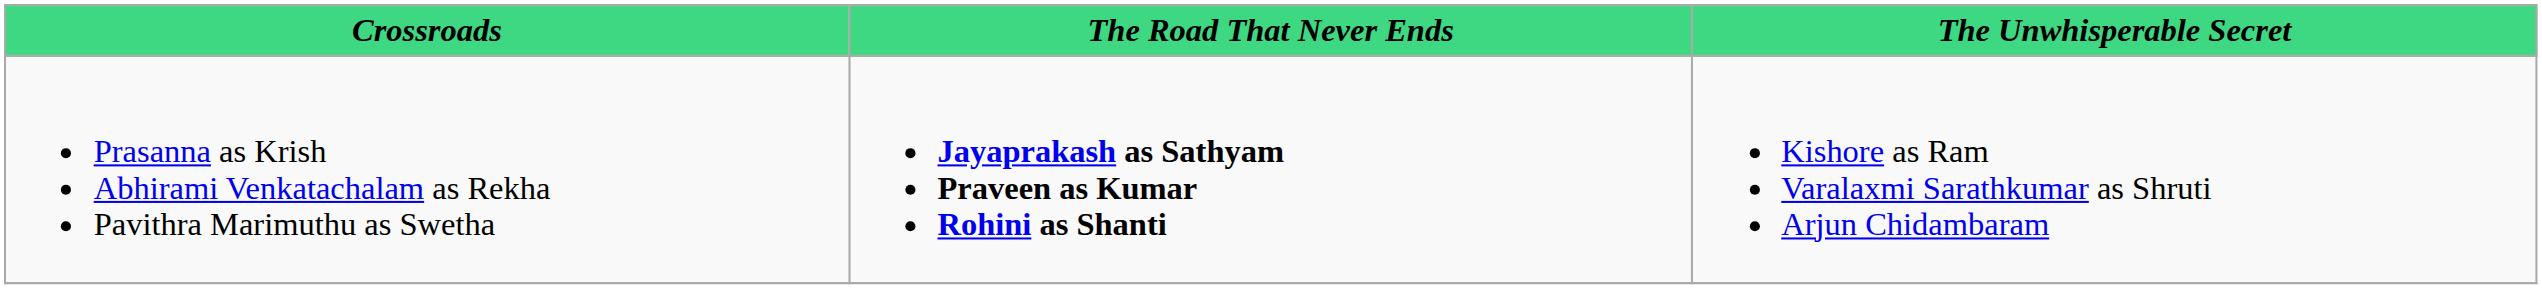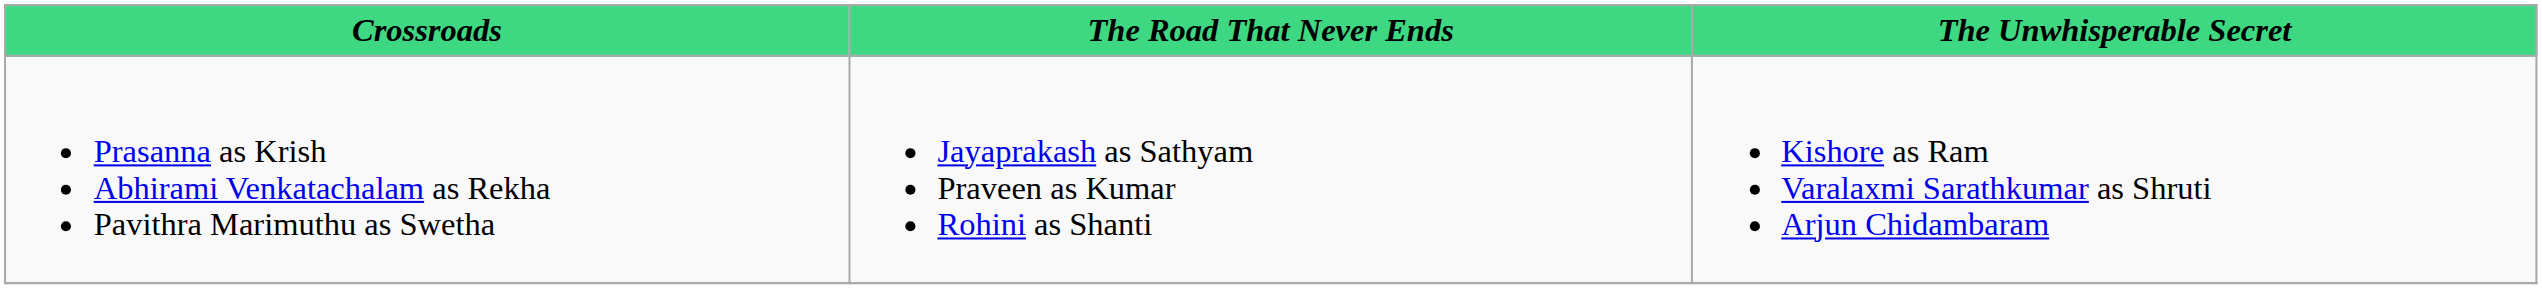(1271, 188) bold -> (1271, 188) normal
